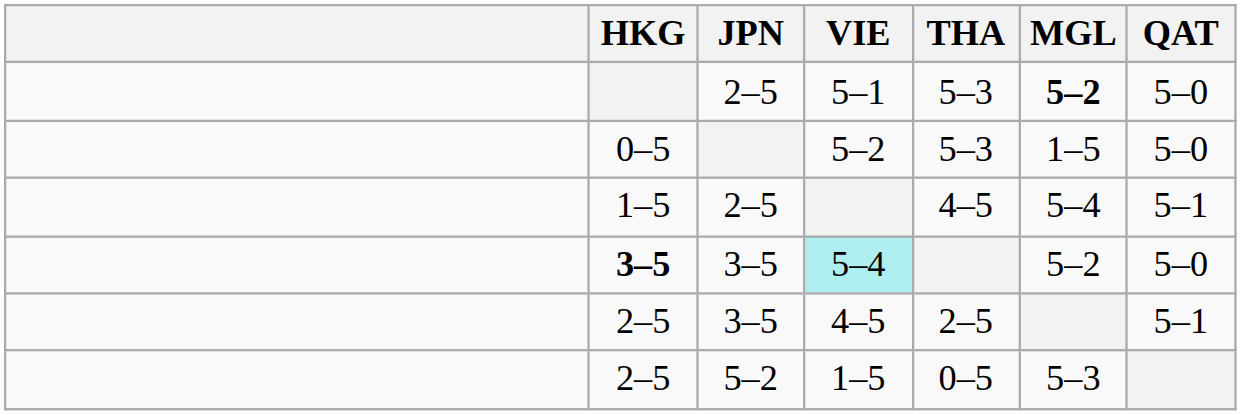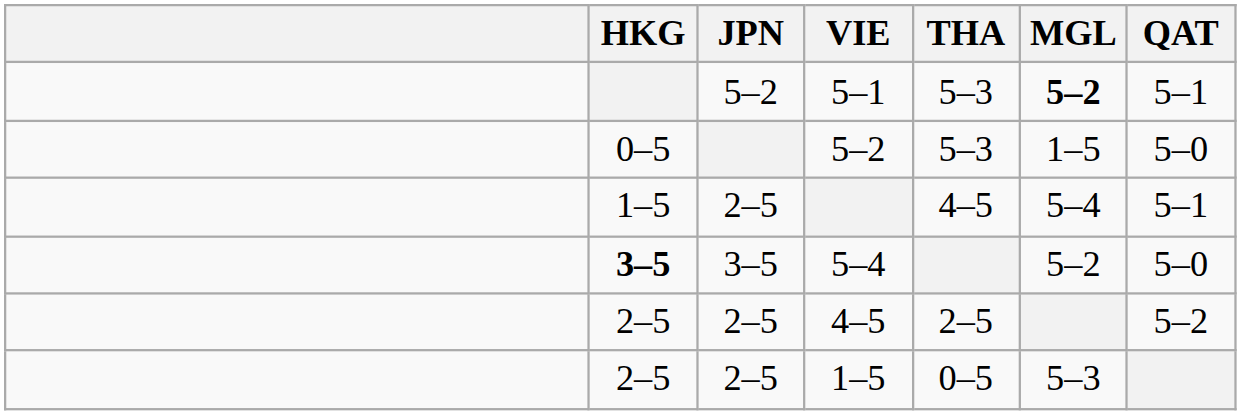(751, 90) 2–5 -> (751, 90) 5–2
(1181, 90) 5–0 -> (1181, 90) 5–1
(858, 263) paleturquoise background -> (858, 263) no background
(751, 321) 3–5 -> (751, 321) 2–5
(1181, 321) 5–1 -> (1181, 321) 5–2
(751, 378) 5–2 -> (751, 378) 2–5
